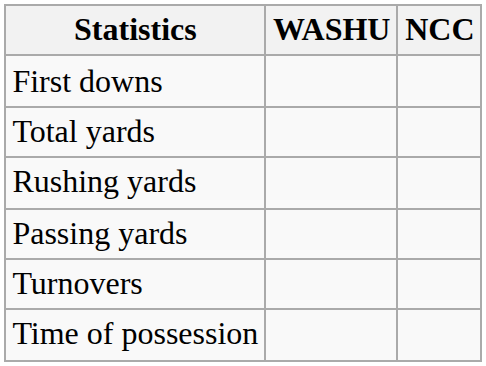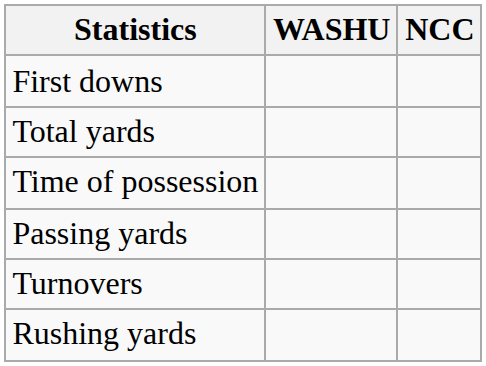rows swapped: (104, 182) <-> (135, 334)
